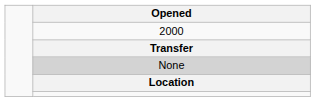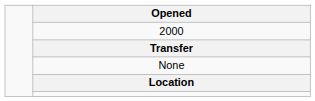(171, 65) lightgrey background -> (171, 65) no background
